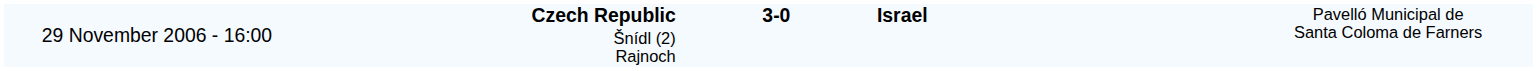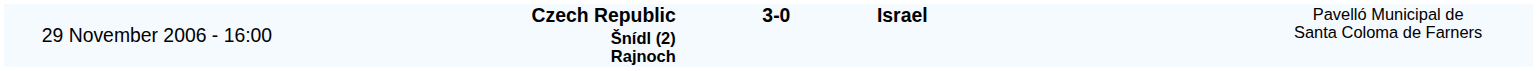(645, 48) normal -> (643, 48) bold
